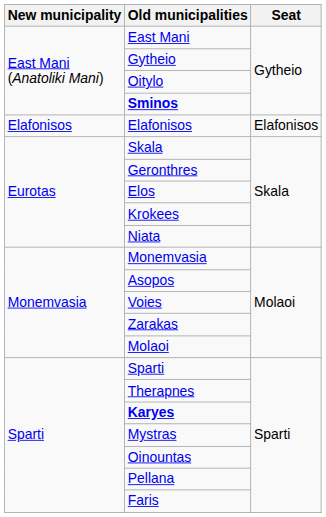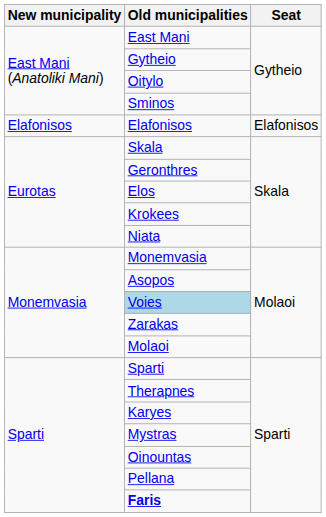(153, 103) bold -> (151, 103) normal
(145, 302) no background -> (145, 302) lightblue background
(151, 412) bold -> (149, 412) normal
(143, 501) normal -> (144, 501) bold
